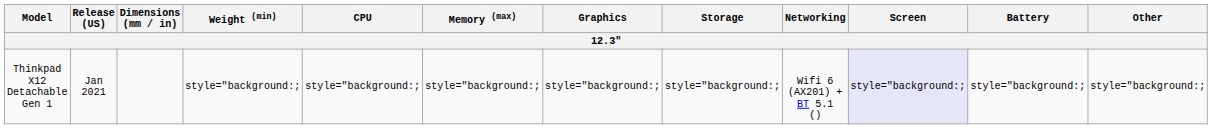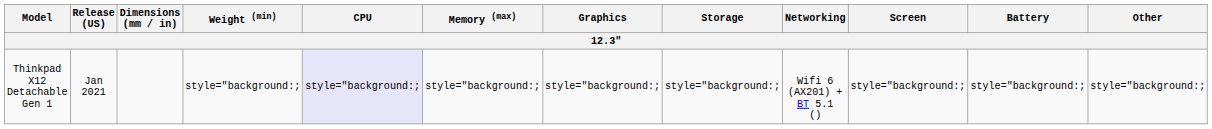(363, 87) no background -> (363, 87) lavender background
(908, 87) lavender background -> (908, 87) no background
